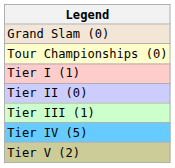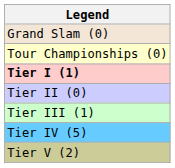(44, 73) normal -> (44, 73) bold
